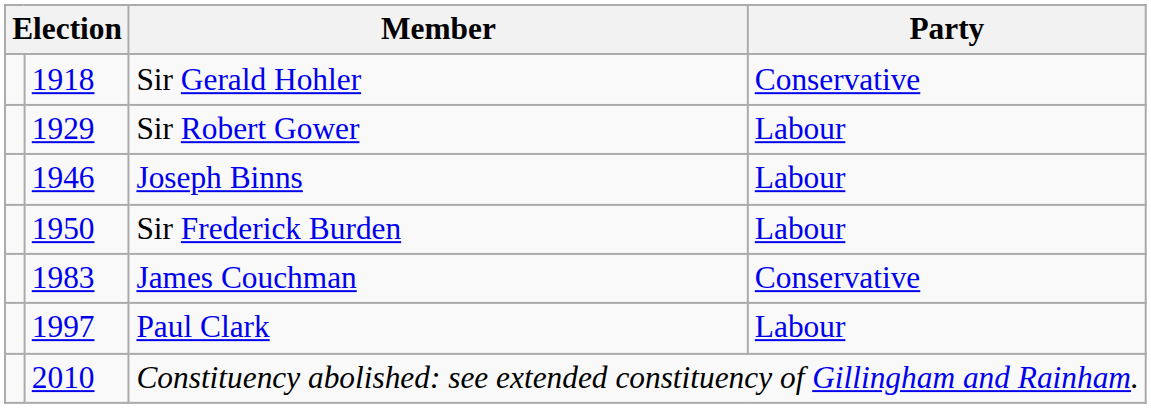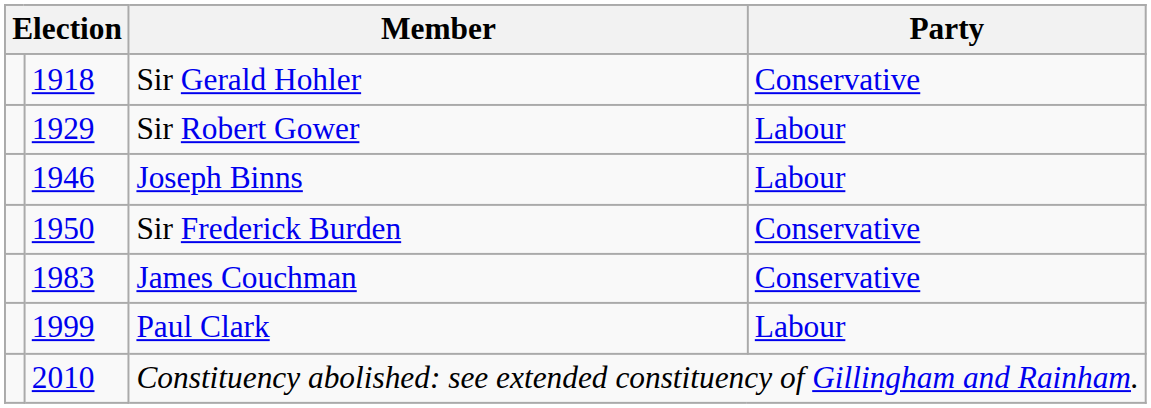(800, 228) Labour -> (838, 228) Conservative
(63, 327) 1997 -> (63, 327) 1999
